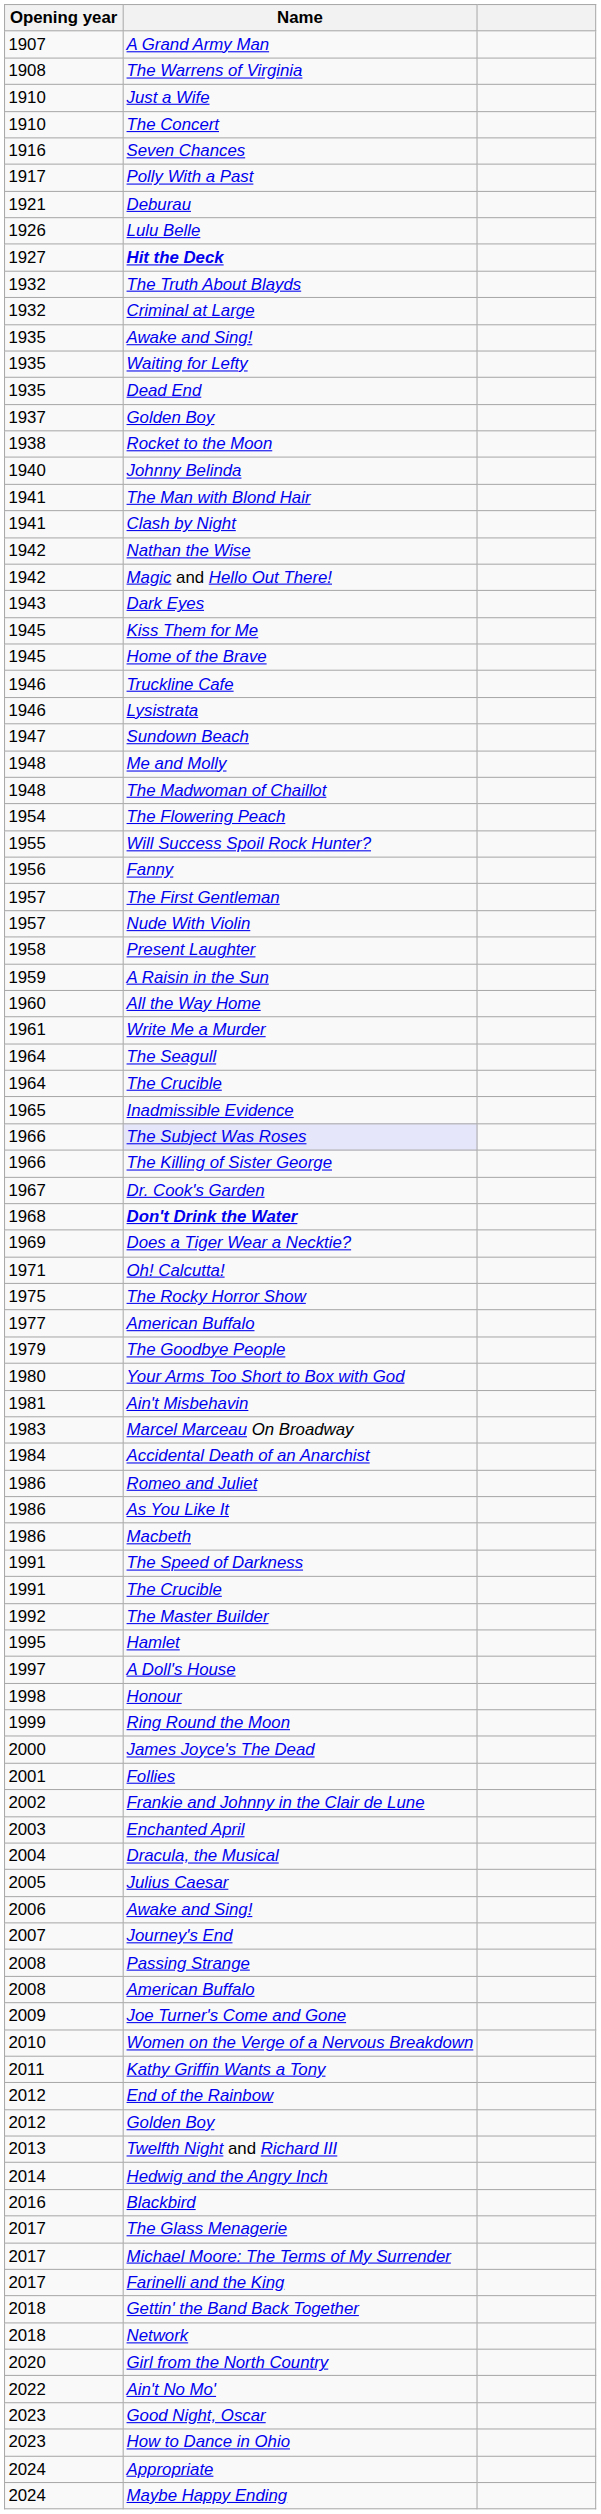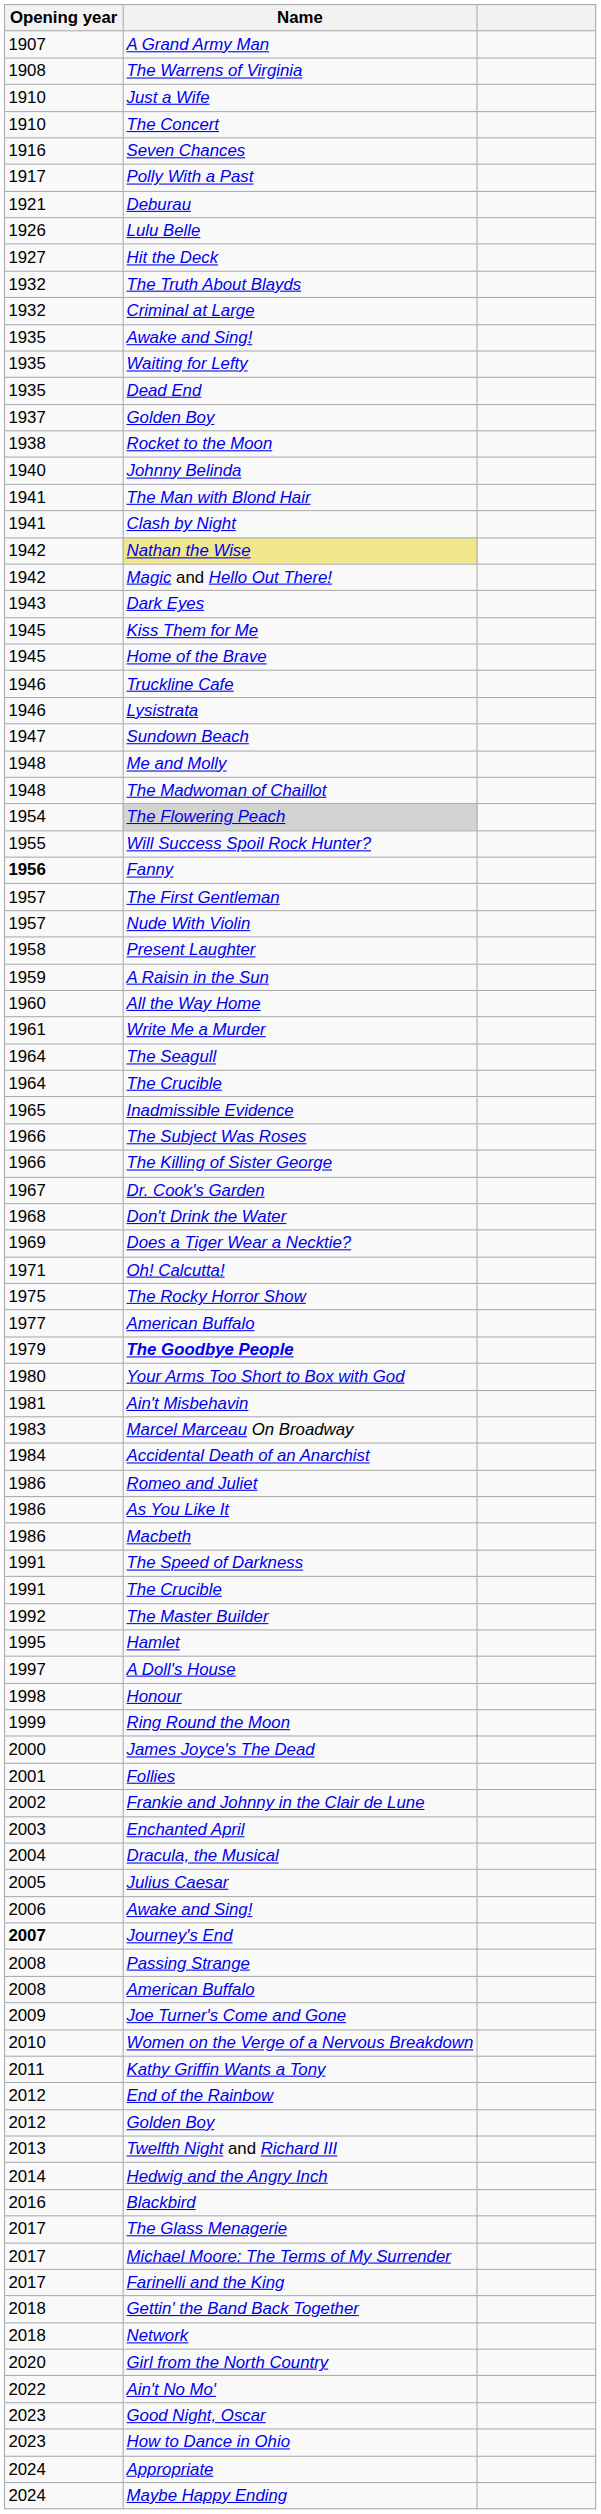(175, 257) bold -> (172, 257) normal
(189, 550) no background -> (189, 550) khaki background
(206, 817) no background -> (206, 817) lightgrey background
(27, 870) normal -> (27, 870) bold
(217, 1136) lavender background -> (217, 1136) no background
(212, 1216) bold -> (206, 1216) normal
(206, 1350) normal -> (210, 1350) bold
(27, 1936) normal -> (27, 1936) bold
